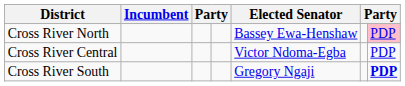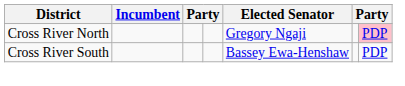(296, 33) Bassey Ewa-Henshaw -> (266, 33) Gregory Ngaji
- row: (63, 52)
(274, 71) Gregory Ngaji -> (287, 52) Bassey Ewa-Henshaw
(384, 71) bold -> (375, 52) normal
